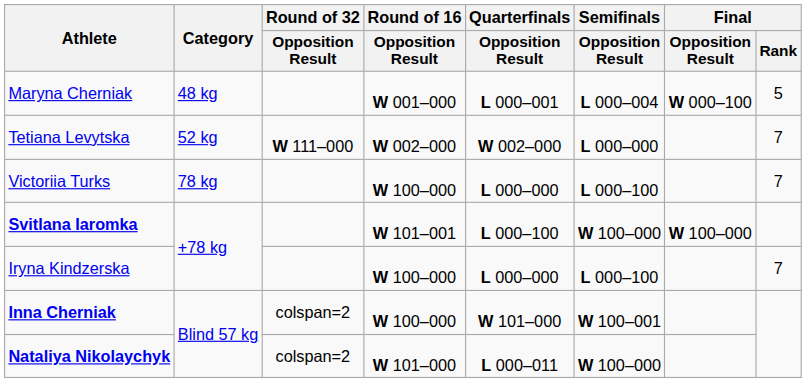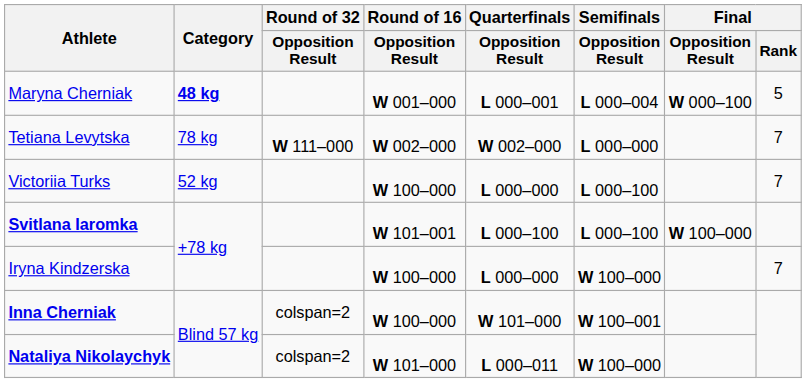(198, 94) normal -> (199, 94) bold
(198, 138) 52 kg -> (198, 138) 78 kg
(198, 181) 78 kg -> (198, 181) 52 kg
(619, 234) W 100–000 -> (619, 234) L 000–100
(619, 278) L 000–100 -> (619, 278) W 100–000
